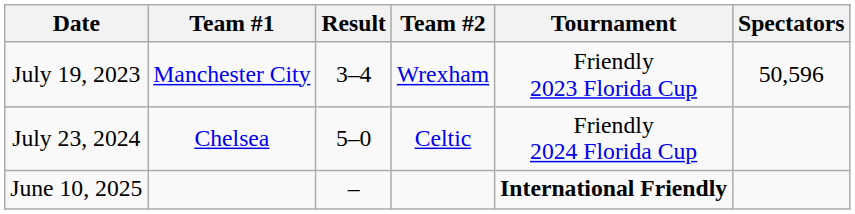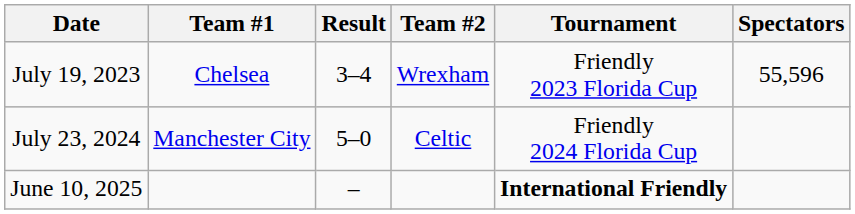(232, 74) Manchester City -> (232, 74) Chelsea
(791, 74) 50,596 -> (791, 74) 55,596
(232, 138) Chelsea -> (232, 138) Manchester City
